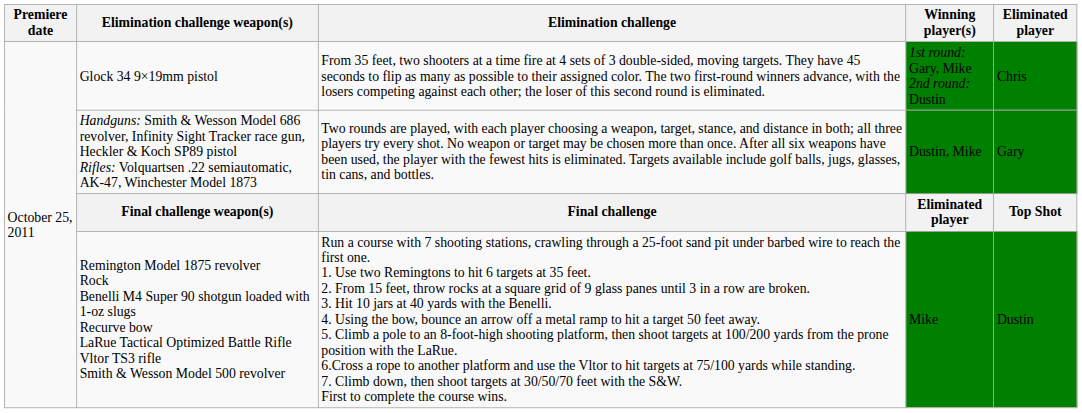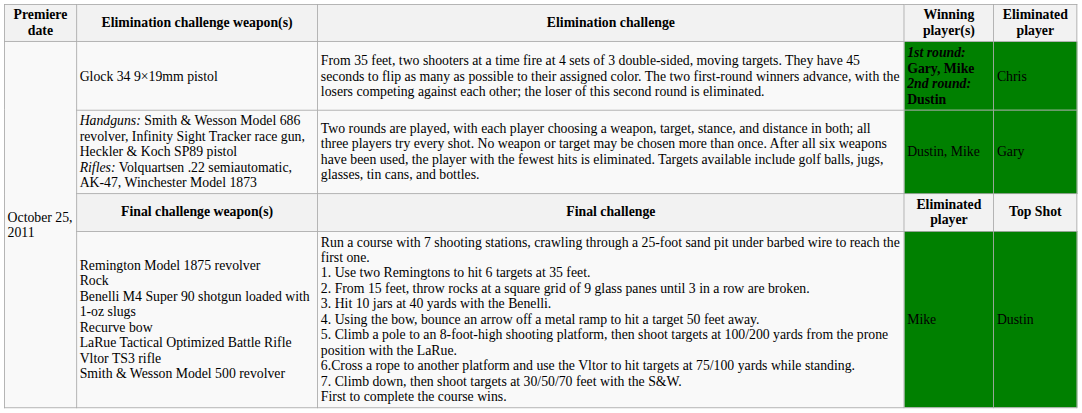(940, 75) normal -> (941, 75) bold
